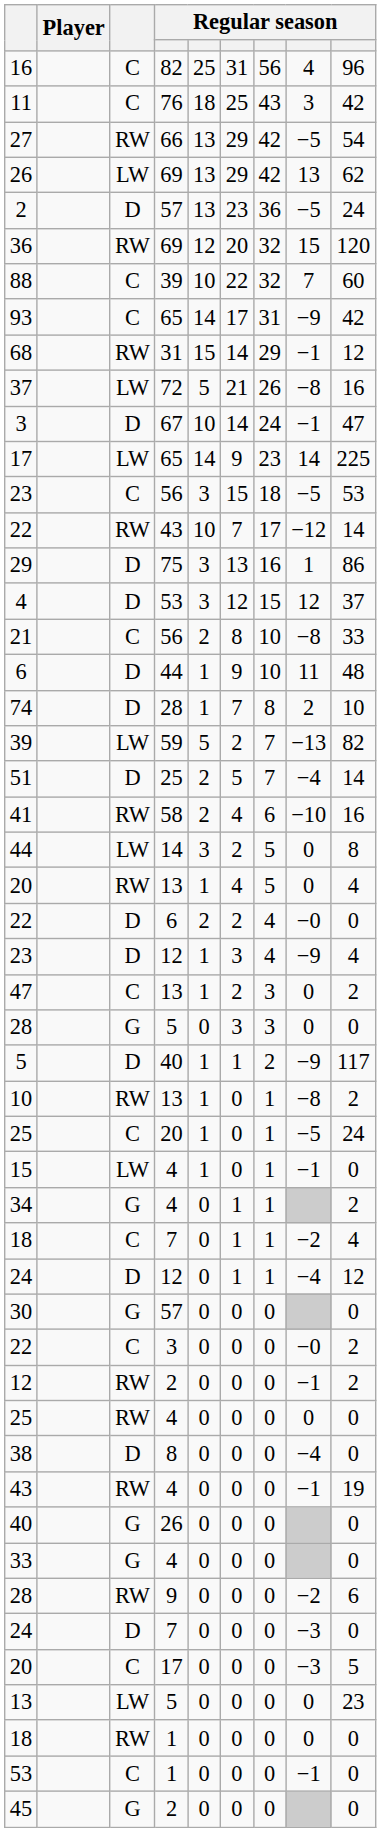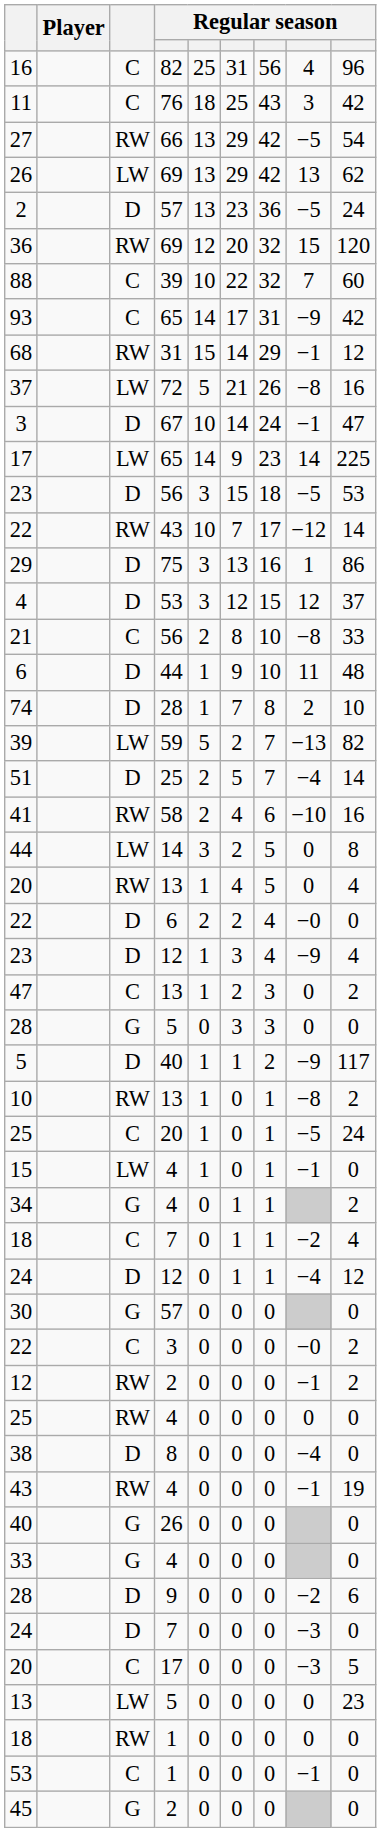(133, 494) C -> (133, 494) D
(133, 1595) RW -> (133, 1595) D
